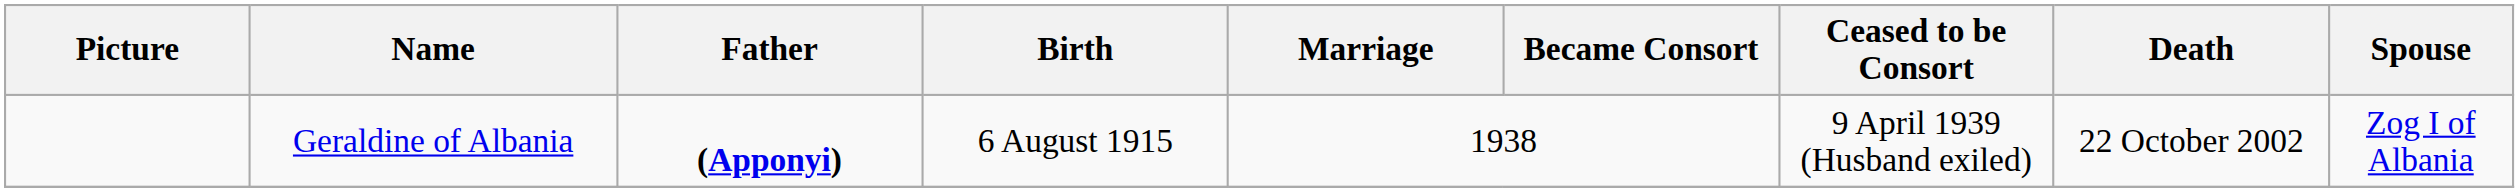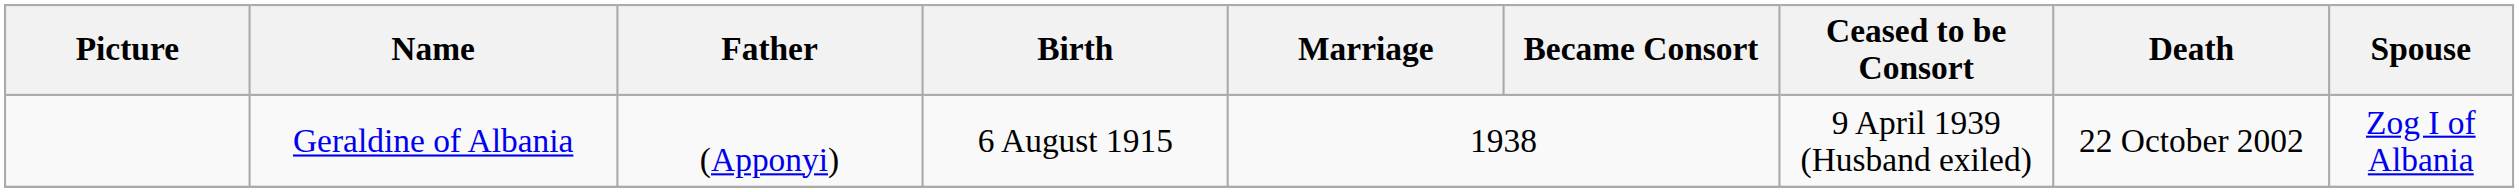(770, 159) bold -> (770, 159) normal
